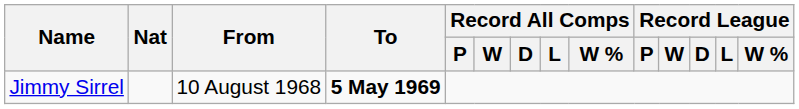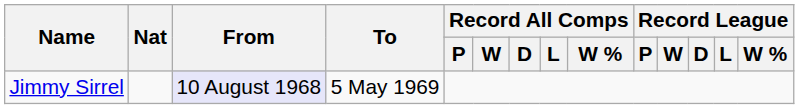(249, 86) no background -> (249, 86) lavender background
(386, 86) bold -> (385, 86) normal
